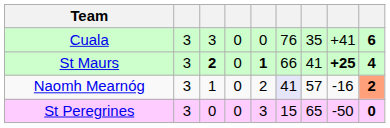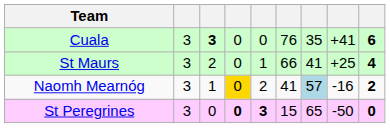(212, 39) normal -> (212, 39) bold
(212, 63) bold -> (212, 63) normal
(263, 63) bold -> (263, 63) normal
(343, 63) bold -> (343, 63) normal
(238, 87) no background -> (238, 87) gold background
(289, 87) lavender background -> (289, 87) no background
(314, 87) no background -> (314, 87) lightblue background
(372, 87) lightsalmon background -> (372, 87) no background
(238, 110) normal -> (238, 110) bold
(263, 110) normal -> (263, 110) bold
